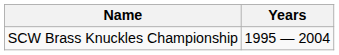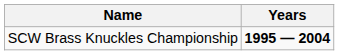(287, 38) normal -> (287, 38) bold
